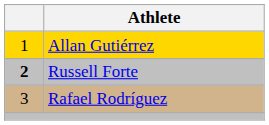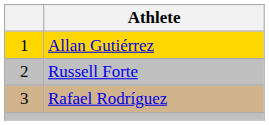(24, 71) bold -> (24, 71) normal
